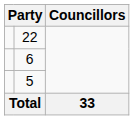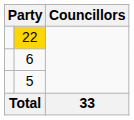(30, 37) no background -> (30, 37) gold background
